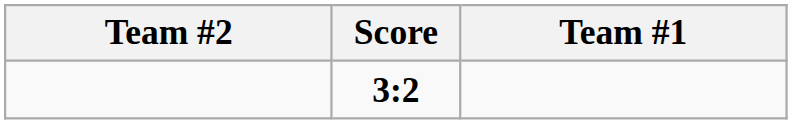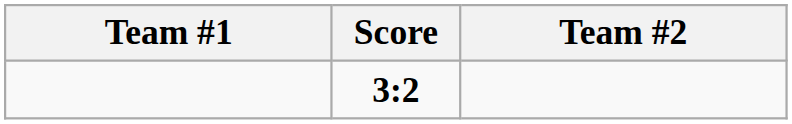columns swapped: (623, 32) <-> (169, 32)
